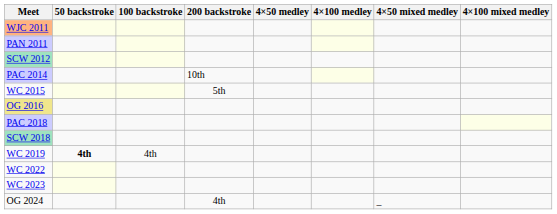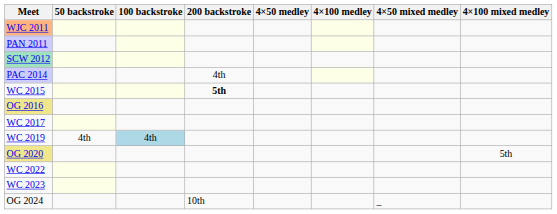(196, 75) 10th -> (219, 75) 4th
(219, 91) normal -> (219, 91) bold
+ row: (26, 122)
- row: (27, 122)
- row: (28, 138)
(84, 153) bold -> (84, 138) normal
(150, 153) no background -> (150, 138) lightblue background
+ row: (25, 153)
(219, 201) 4th -> (196, 201) 10th
